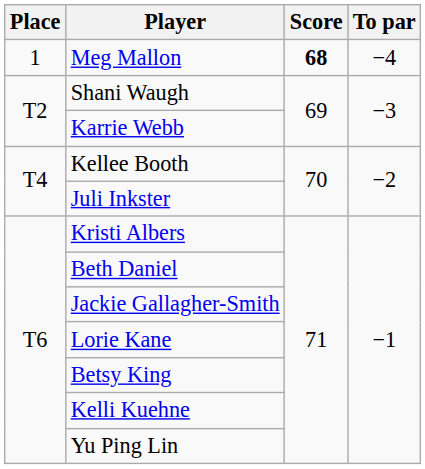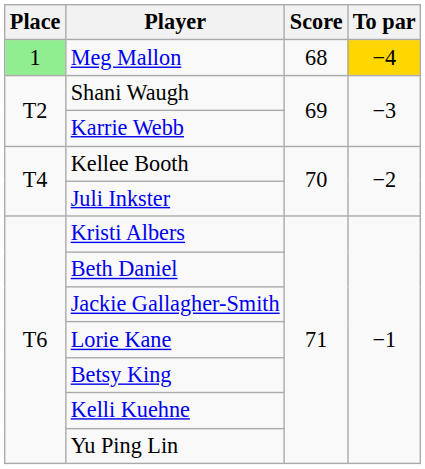(35, 57) no background -> (35, 57) lightgreen background
(316, 57) bold -> (316, 57) normal
(384, 57) no background -> (384, 57) gold background
